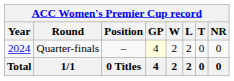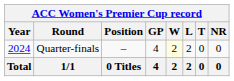(156, 48) lightyellow background -> (156, 48) no background
(174, 48) no background -> (174, 48) lightyellow background
